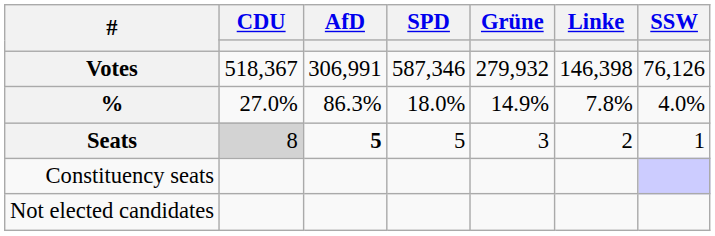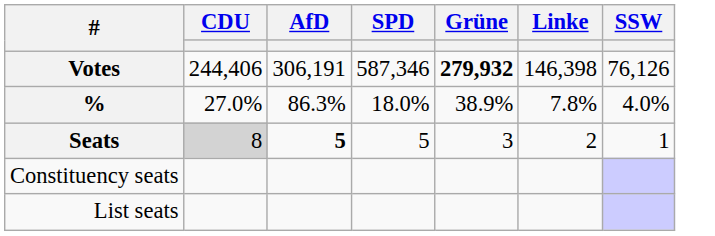(261, 68) 518,367 -> (226, 68) 244,406
(345, 68) 306,991 -> (309, 68) 306,191
(512, 68) normal -> (477, 68) bold
(520, 104) 14.9% -> (484, 104) 38.9%
+ row: (136, 211)
- row: (112, 211)
